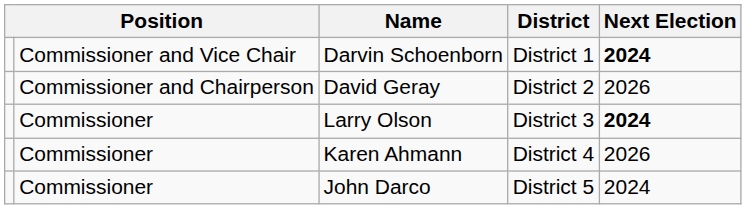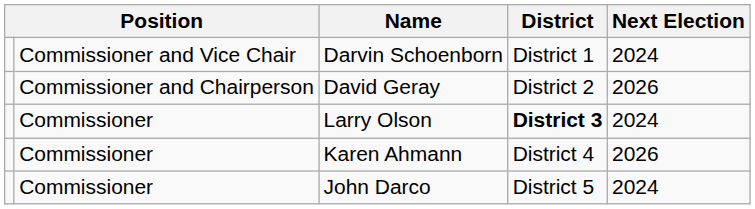(627, 54) bold -> (635, 54) normal
(553, 120) normal -> (557, 120) bold
(627, 120) bold -> (635, 120) normal
